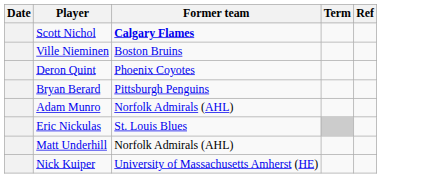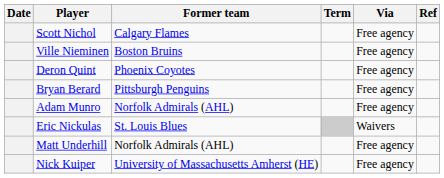+ column: (385, 13)
(154, 32) bold -> (152, 32) normal
